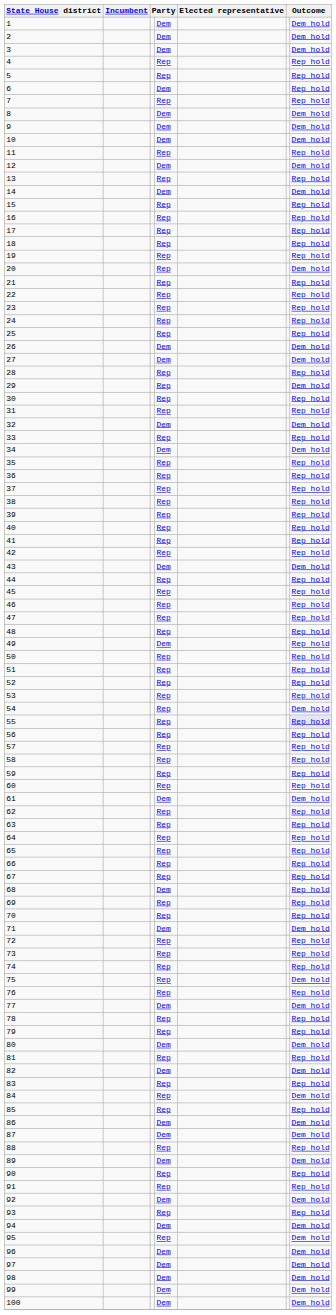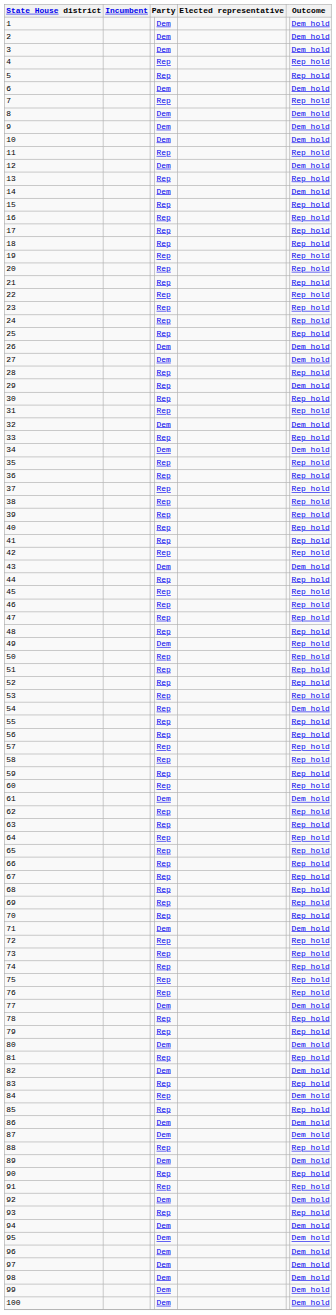(311, 88) Rep hold -> (311, 88) Dem hold
(311, 269) Dem hold -> (311, 269) Rep hold
(311, 722) lavender background -> (311, 722) no background
(164, 890) Dem -> (164, 890) Rep
(311, 980) Dem hold -> (311, 980) Rep hold
(164, 1239) Rep -> (164, 1239) Dem
